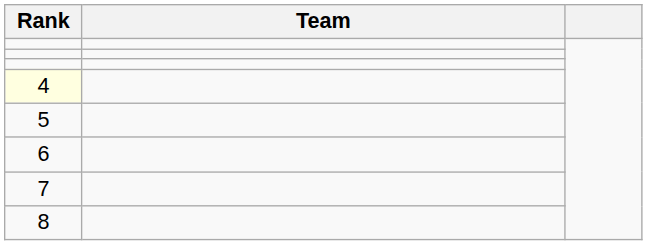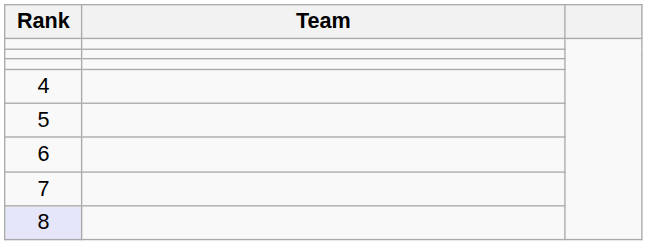(43, 85) lightyellow background -> (43, 85) no background
(43, 222) no background -> (43, 222) lavender background
